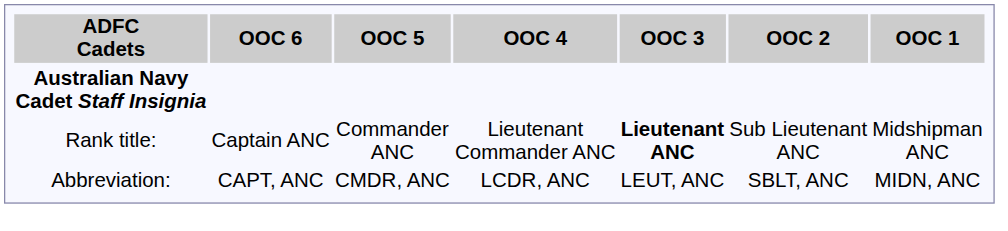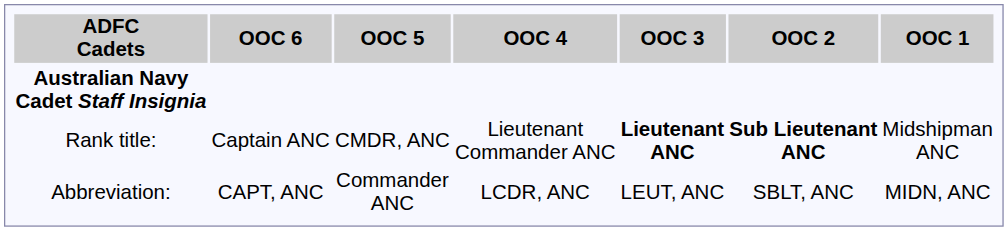(392, 140) Commander ANC -> (392, 140) CMDR, ANC
(798, 140) normal -> (803, 140) bold
(392, 180) CMDR, ANC -> (392, 192) Commander ANC
